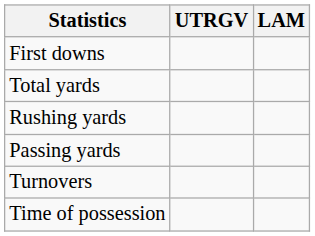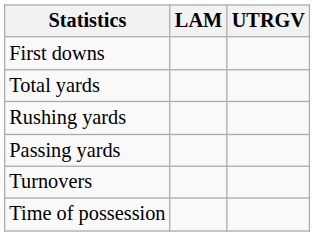columns swapped: (212, 20) <-> (281, 20)
